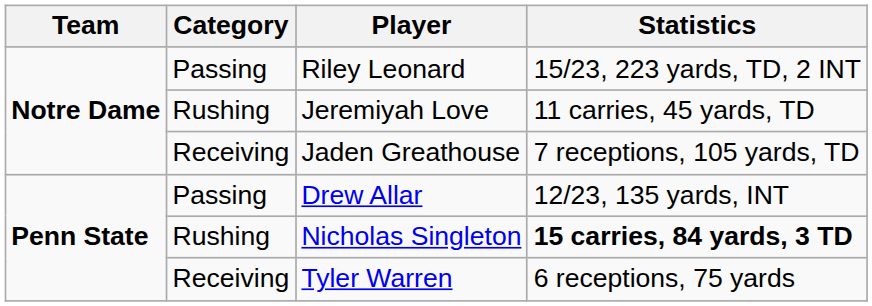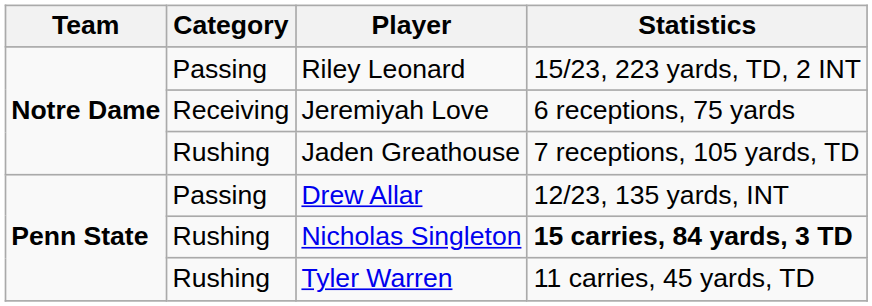(221, 110) Rushing -> (231, 110) Receiving
(674, 110) 11 carries, 45 yards, TD -> (664, 110) 6 receptions, 75 yards
(231, 152) Receiving -> (221, 152) Rushing
(231, 278) Receiving -> (221, 278) Rushing
(664, 278) 6 receptions, 75 yards -> (674, 278) 11 carries, 45 yards, TD
